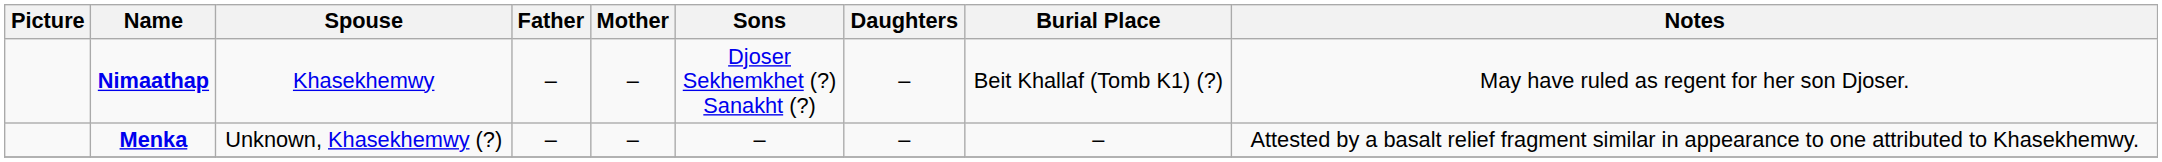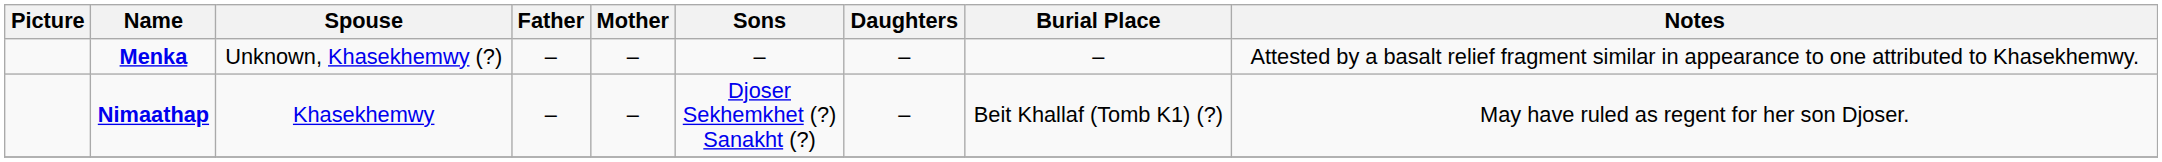rows swapped: (153, 139) <-> (153, 80)
